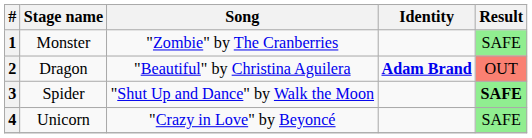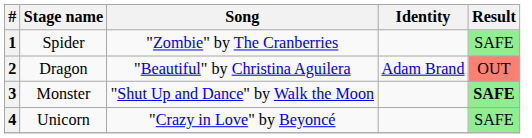(63, 42) Monster -> (63, 42) Spider
(427, 68) bold -> (423, 68) normal
(63, 94) Spider -> (63, 94) Monster
